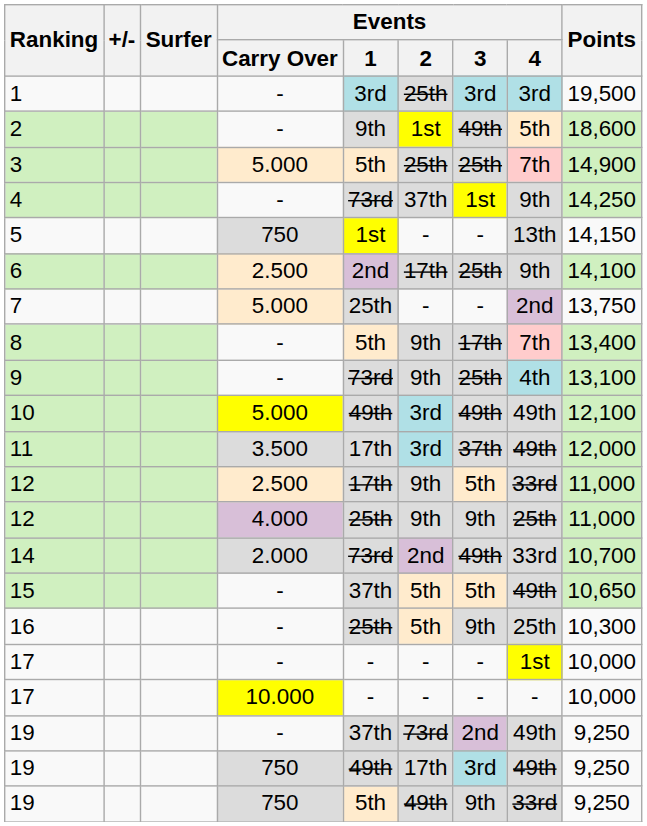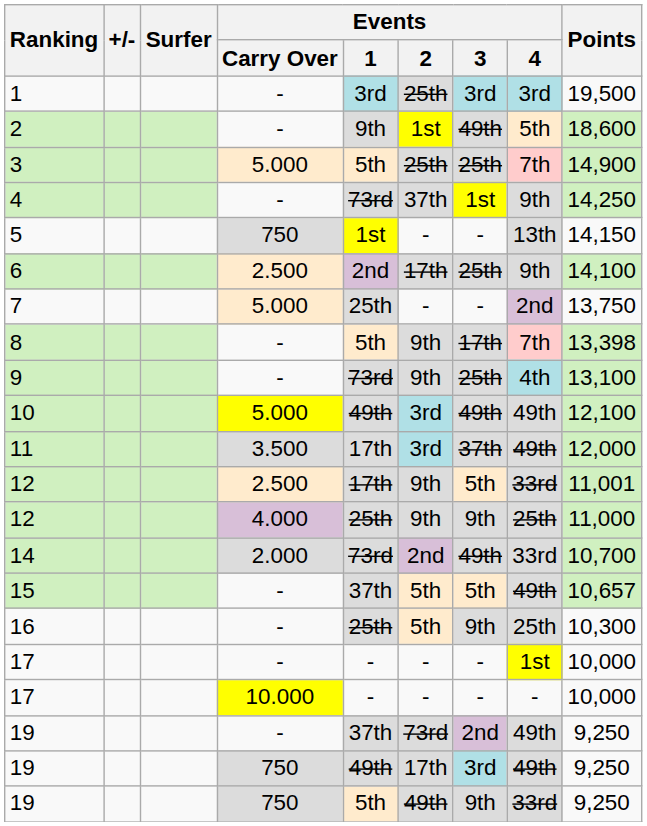(602, 341) 13,400 -> (602, 341) 13,398
(602, 484) 11,000 -> (602, 484) 11,001
(602, 590) 10,650 -> (602, 590) 10,657
